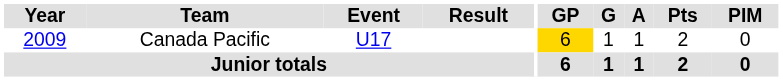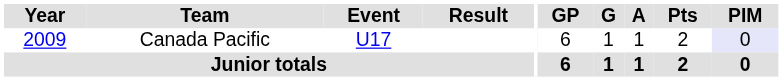(565, 40) gold background -> (565, 40) no background
(745, 40) no background -> (745, 40) lavender background
